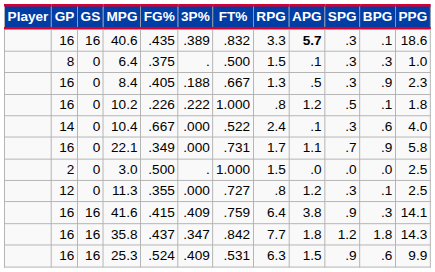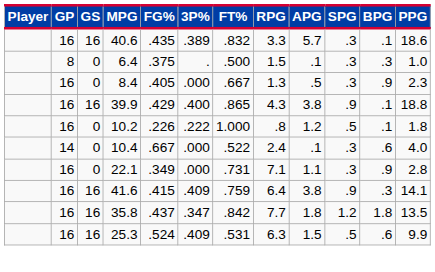(312, 40) bold -> (312, 40) normal
(197, 83) .188 -> (197, 83) .000
+ row: (124, 104)
(276, 148) 1.7 -> (276, 169) 7.1
(351, 148) .7 -> (351, 169) .3
(418, 148) 5.8 -> (418, 169) 2.8
- row: (128, 169)
- row: (125, 191)
(414, 234) 14.3 -> (414, 212) 13.5
(351, 255) .9 -> (351, 234) .5
